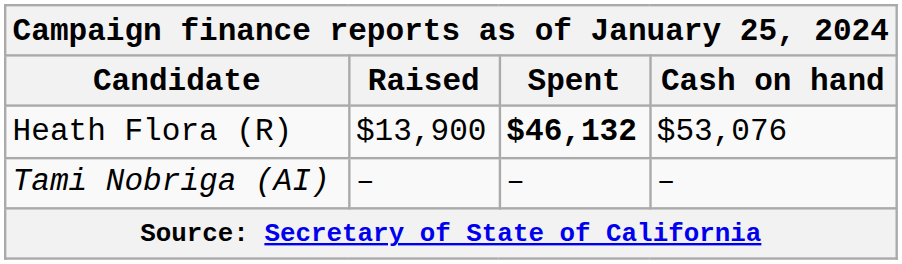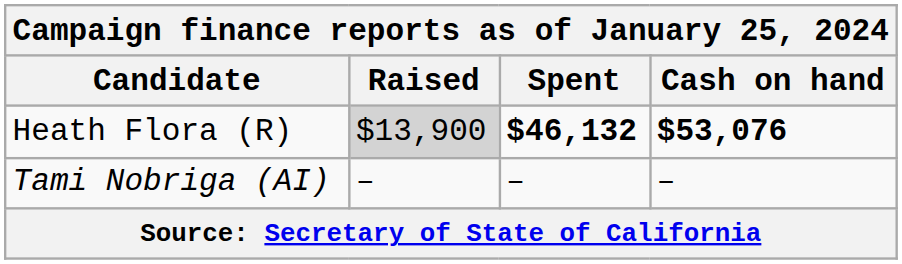(421, 132) no background -> (421, 132) lightgrey background
(722, 132) normal -> (722, 132) bold
